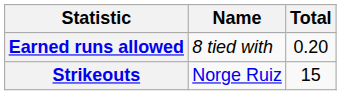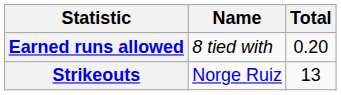(311, 75) 15 -> (311, 75) 13
